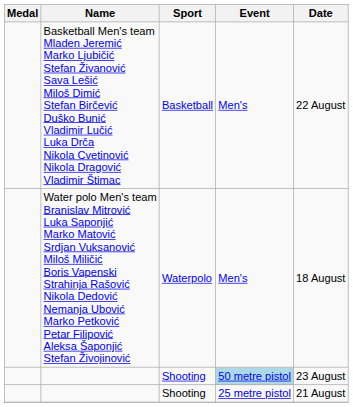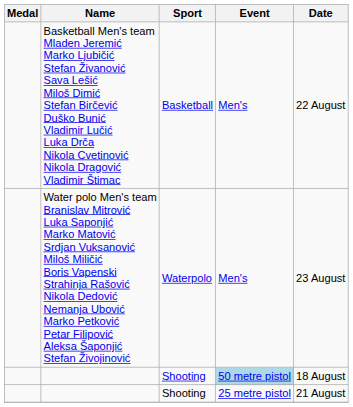(321, 278) 18 August -> (321, 278) 23 August
(321, 376) 23 August -> (321, 376) 18 August
